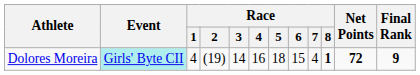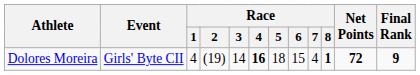(144, 59) paleturquoise background -> (144, 59) no background
(259, 59) normal -> (259, 59) bold
